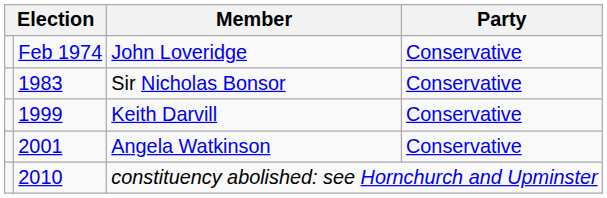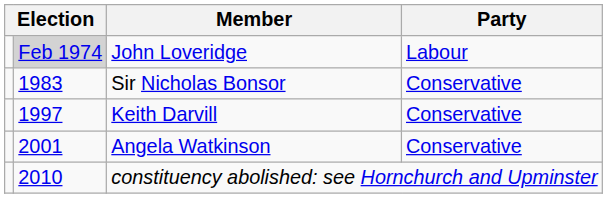(60, 51) no background -> (60, 51) lightgrey background
(464, 51) Conservative -> (437, 51) Labour
(40, 114) 1999 -> (40, 114) 1997
